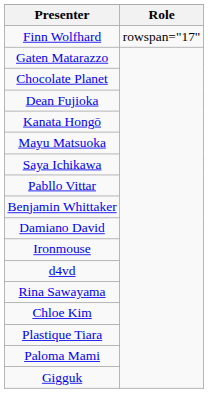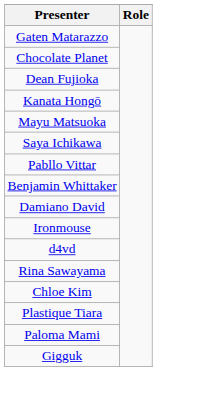- row: (62, 36)
